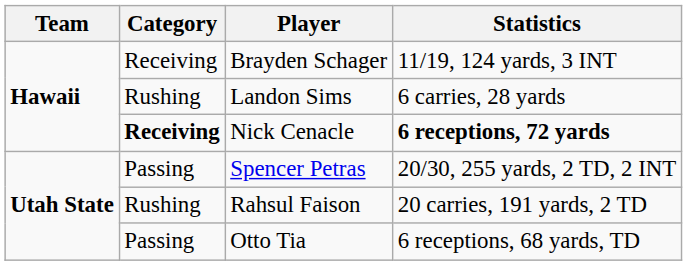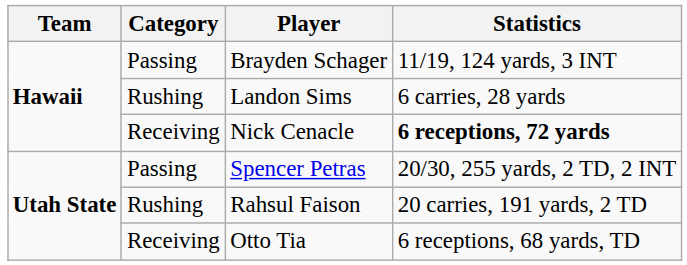(171, 59) Receiving -> (162, 59) Passing
(172, 132) bold -> (173, 132) normal
(159, 241) Passing -> (173, 241) Receiving
